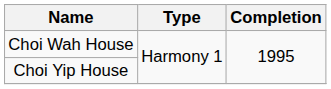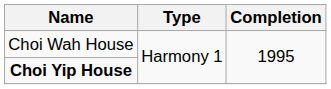(71, 70) normal -> (71, 70) bold
